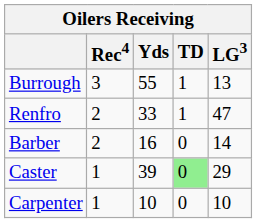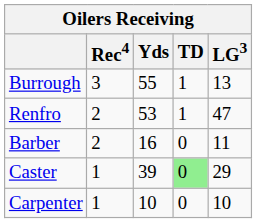(147, 113) 33 -> (147, 113) 53
(222, 143) 14 -> (221, 143) 11
